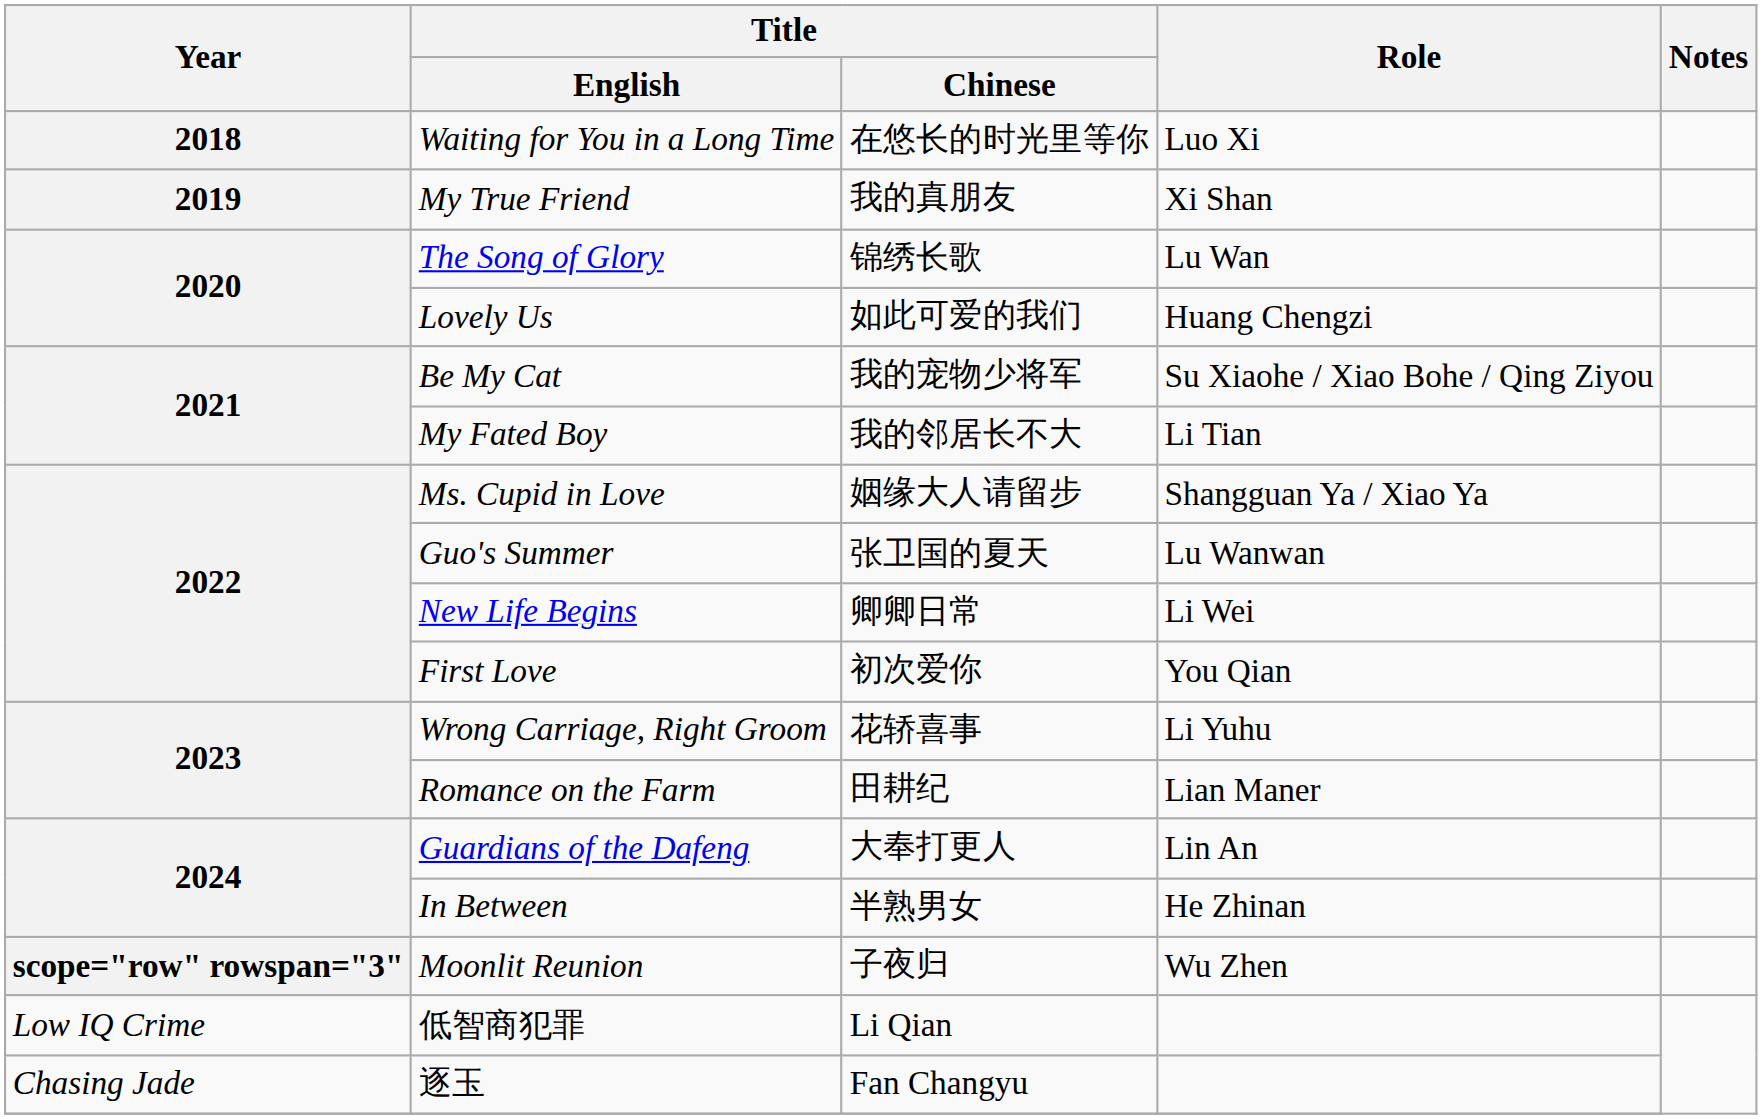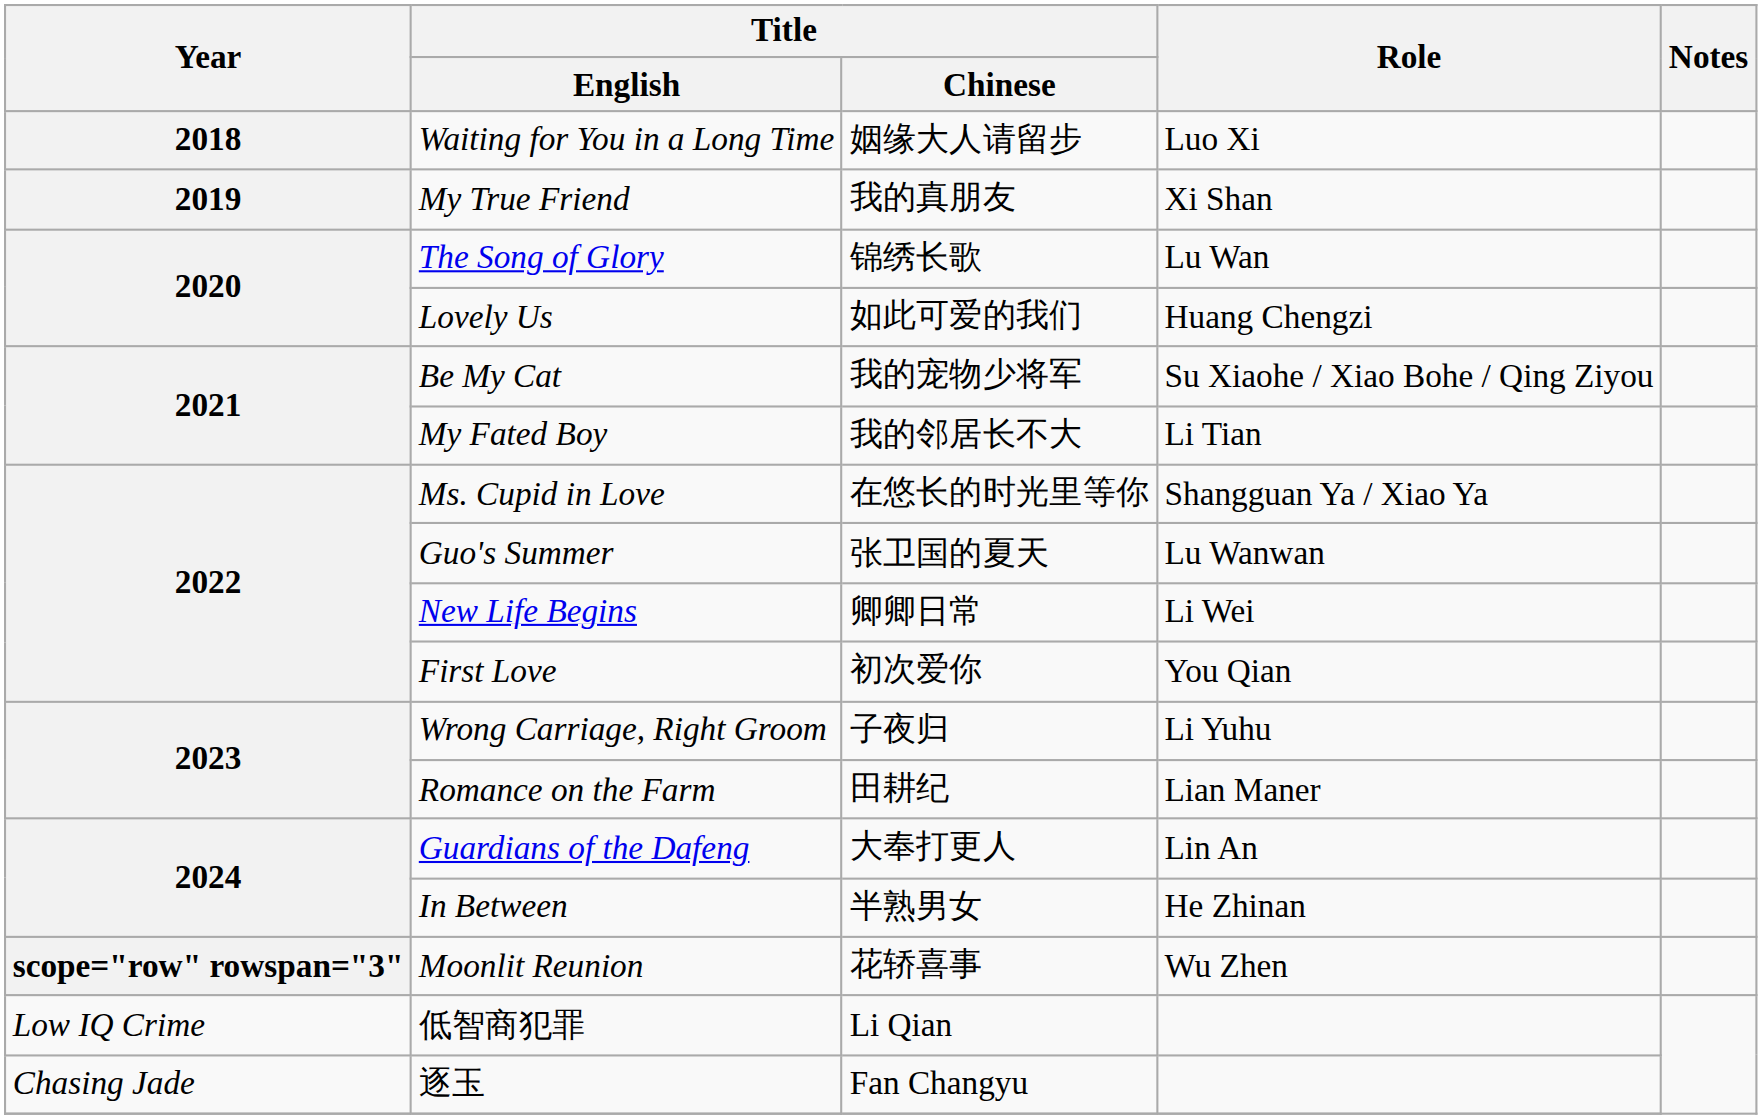(999, 138) 在悠长的时光里等你 -> (966, 138) 姻缘大人请留步
(966, 492) 姻缘大人请留步 -> (999, 492) 在悠长的时光里等你
(916, 728) 花轿喜事 -> (900, 728) 子夜归
(900, 964) 子夜归 -> (916, 964) 花轿喜事
